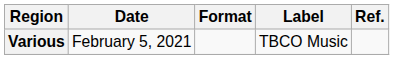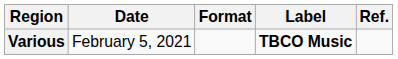(303, 41) normal -> (306, 41) bold
